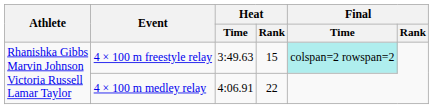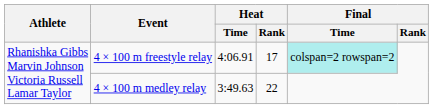(235, 58) 3:49.63 -> (235, 58) 4:06.91
(272, 58) 15 -> (272, 58) 17
(235, 88) 4:06.91 -> (235, 88) 3:49.63
